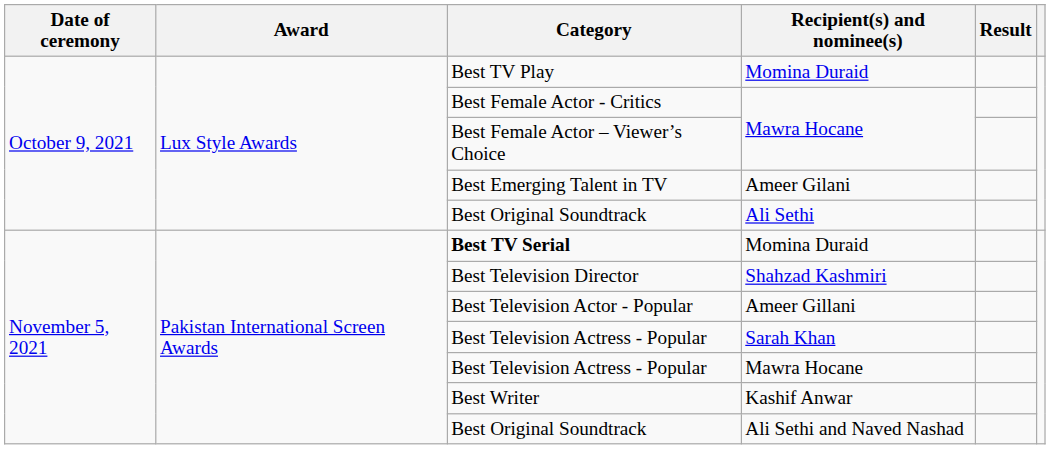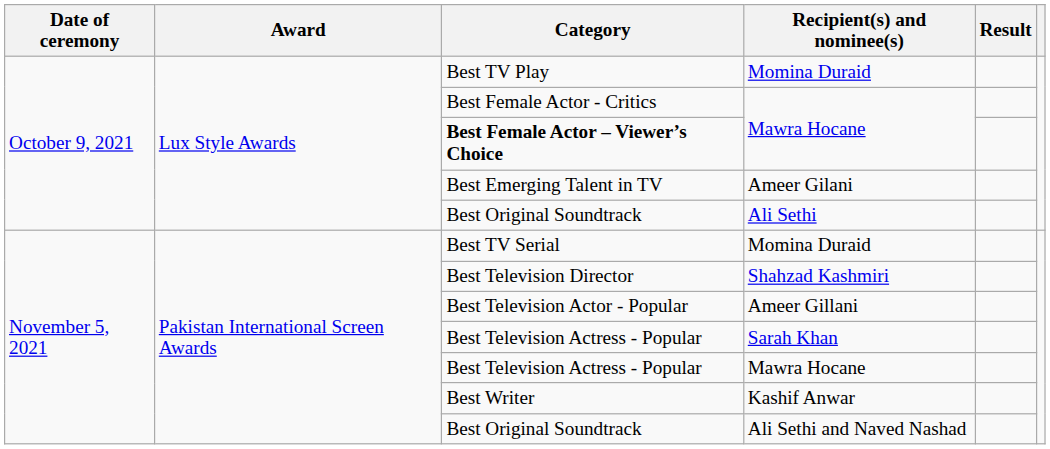(567, 143) normal -> (567, 143) bold
(511, 245) bold -> (503, 245) normal
